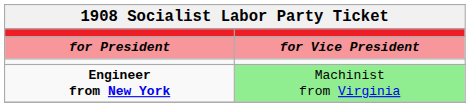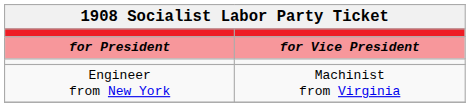(120, 83) bold -> (120, 83) normal
(350, 83) lightgreen background -> (350, 83) no background
